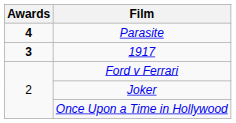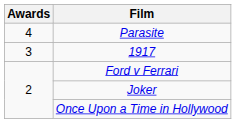(29, 33) bold -> (29, 33) normal
(29, 52) bold -> (29, 52) normal
